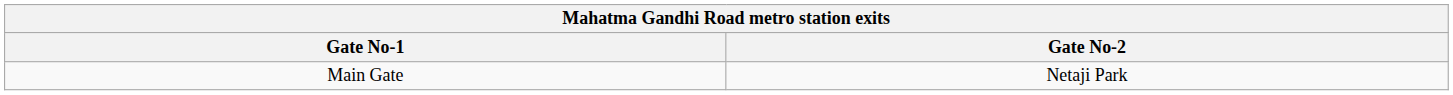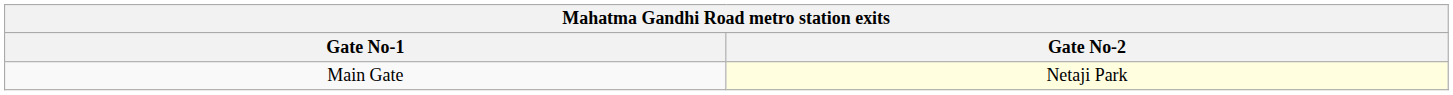(1087, 75) no background -> (1087, 75) lightyellow background
